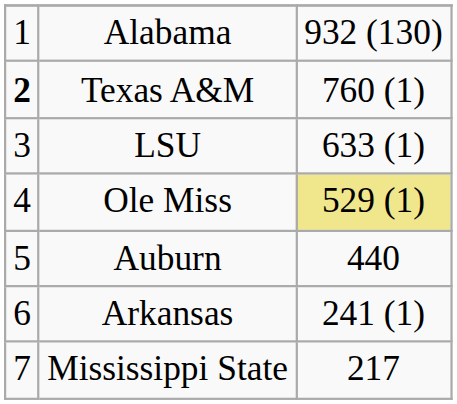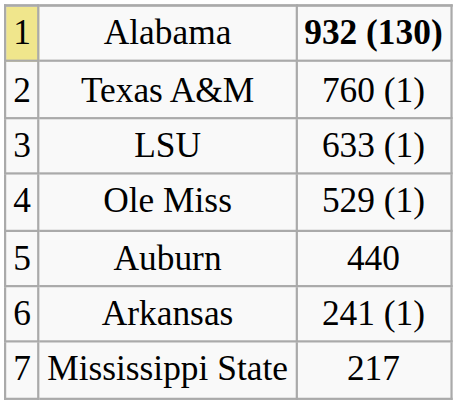(22, 32) no background -> (22, 32) khaki background
(373, 32) normal -> (373, 32) bold
(22, 88) bold -> (22, 88) normal
(373, 201) khaki background -> (373, 201) no background
